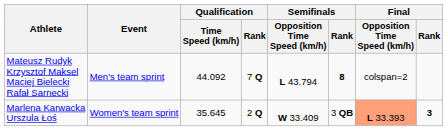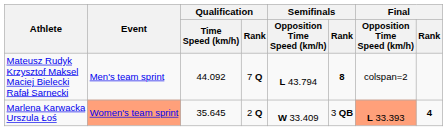(134, 113) no background -> (134, 113) lightsalmon background
(429, 113) 3 -> (429, 113) 4
